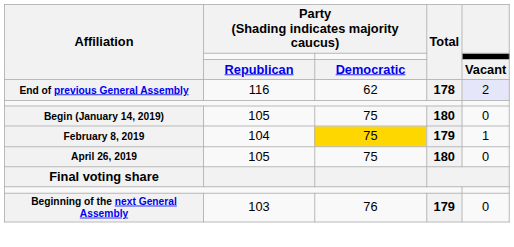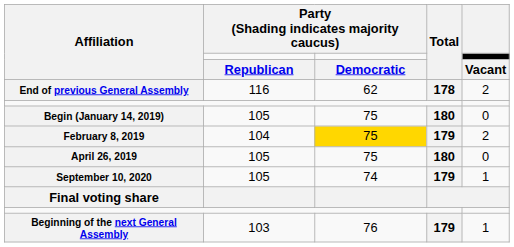(486, 89) lavender background -> (486, 89) no background
(486, 136) 1 -> (486, 136) 2
+ row: (104, 177)
(486, 207) 0 -> (486, 227) 1
